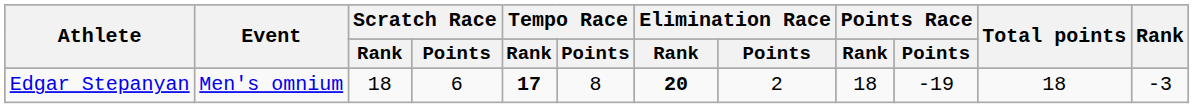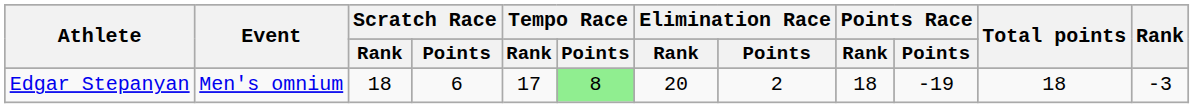(529, 85) bold -> (529, 85) normal
(595, 85) no background -> (595, 85) lightgreen background
(676, 85) bold -> (676, 85) normal
